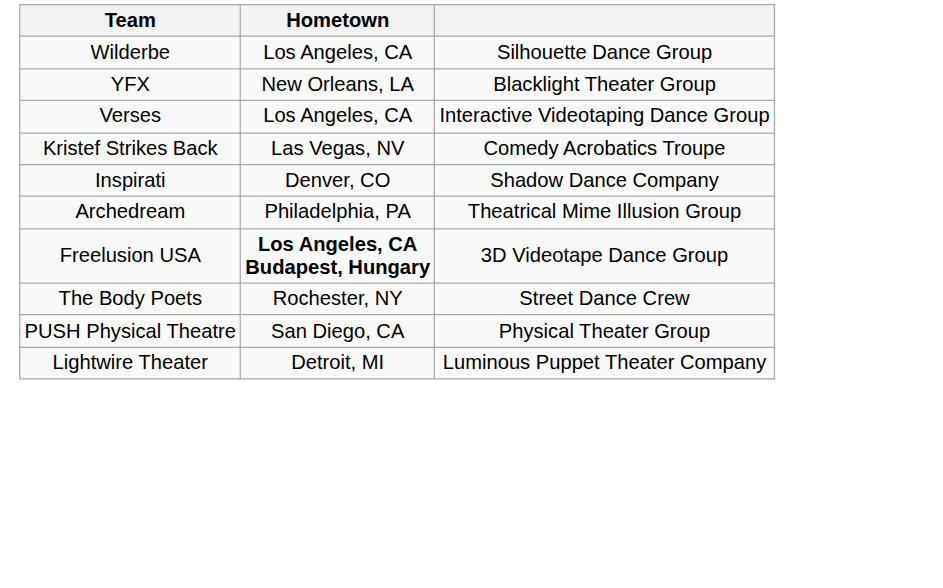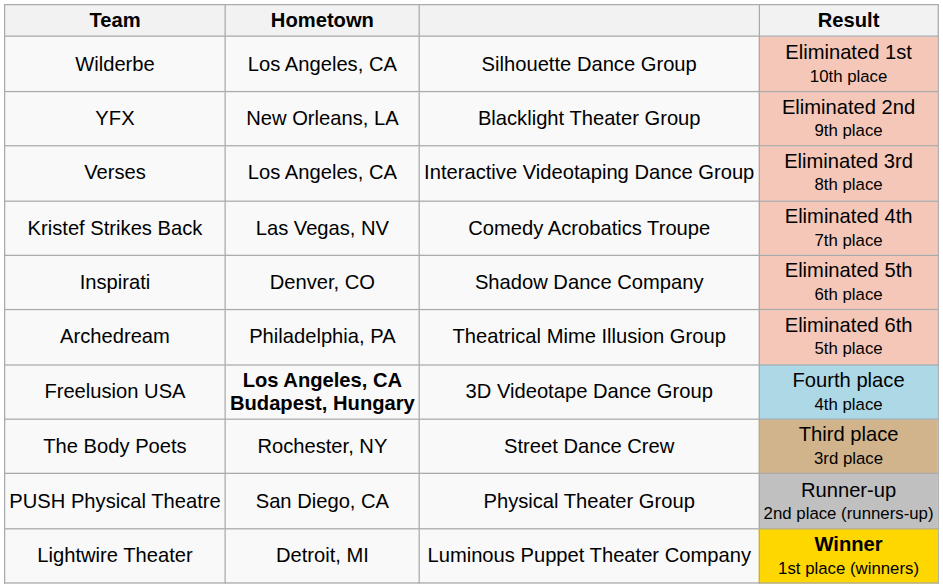+ column: (849, 20)
